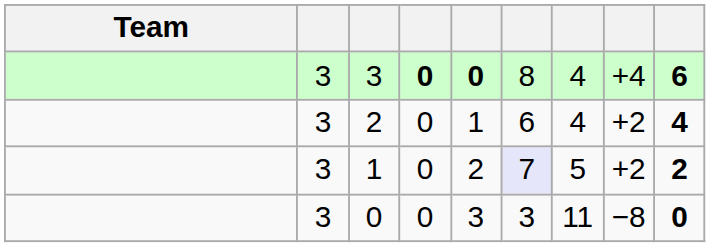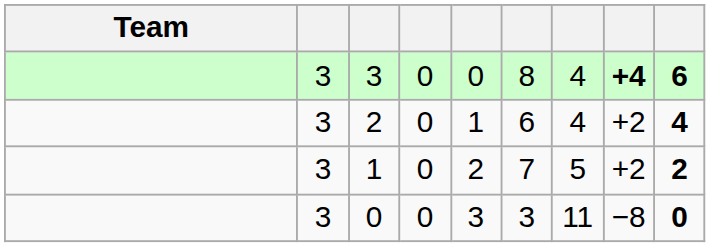(425, 75) bold -> (425, 75) normal
(476, 75) bold -> (476, 75) normal
(629, 75) normal -> (629, 75) bold
(527, 169) lavender background -> (527, 169) no background
